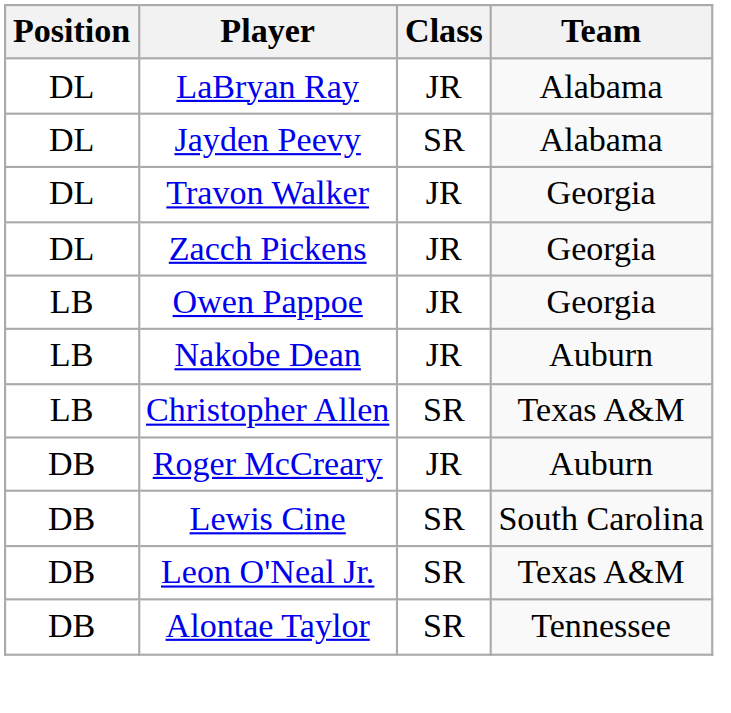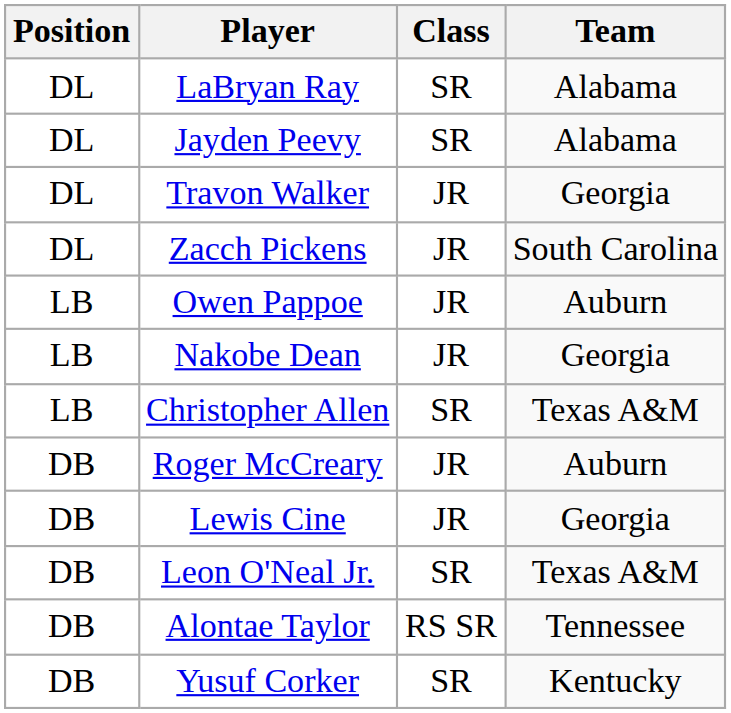(444, 85) JR -> (451, 85) SR
(601, 247) Georgia -> (615, 247) South Carolina
(601, 301) Georgia -> (615, 301) Auburn
(601, 355) Auburn -> (615, 355) Georgia
(444, 517) SR -> (451, 517) JR
(601, 517) South Carolina -> (615, 517) Georgia
(444, 626) SR -> (451, 626) RS SR
+ row: (268, 680)
